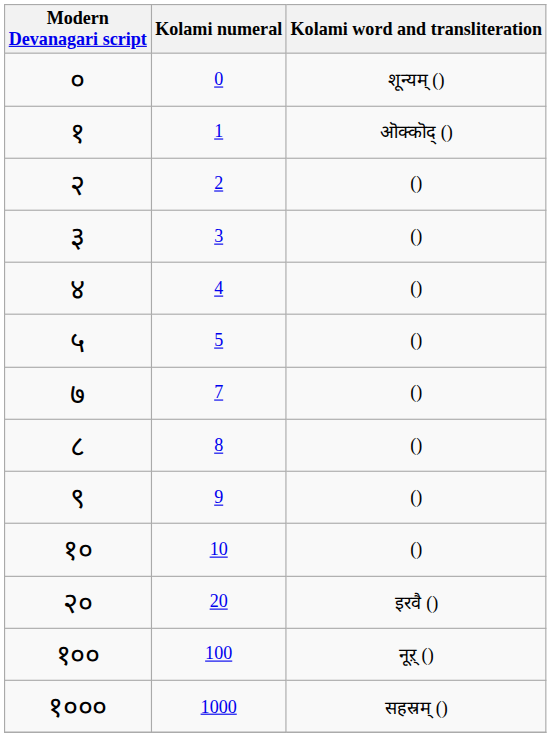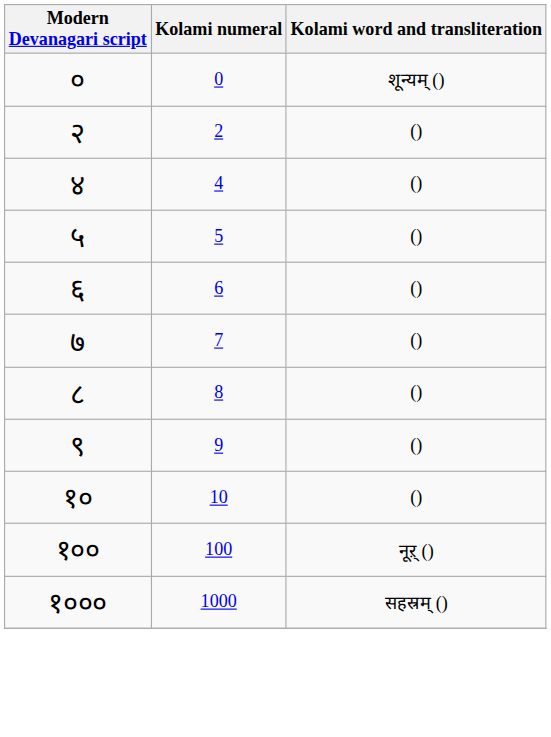- row: (78, 133)
- row: (78, 238)
+ row: (78, 290)
- row: (78, 603)
